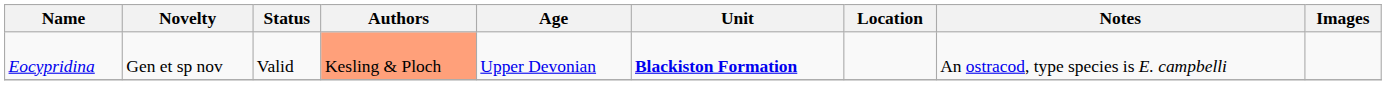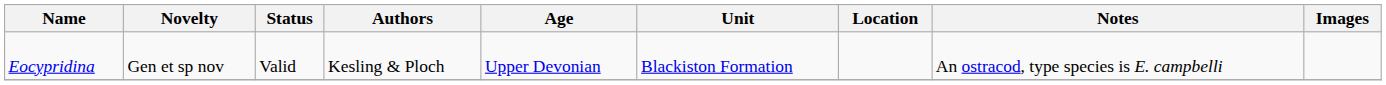(383, 65) lightsalmon background -> (386, 65) no background
(716, 65) bold -> (717, 65) normal
